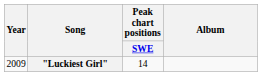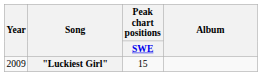(143, 64) 14 -> (143, 64) 15
